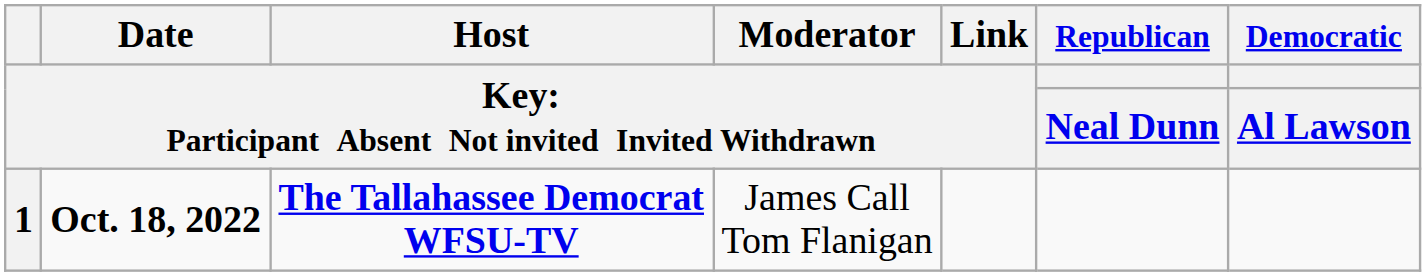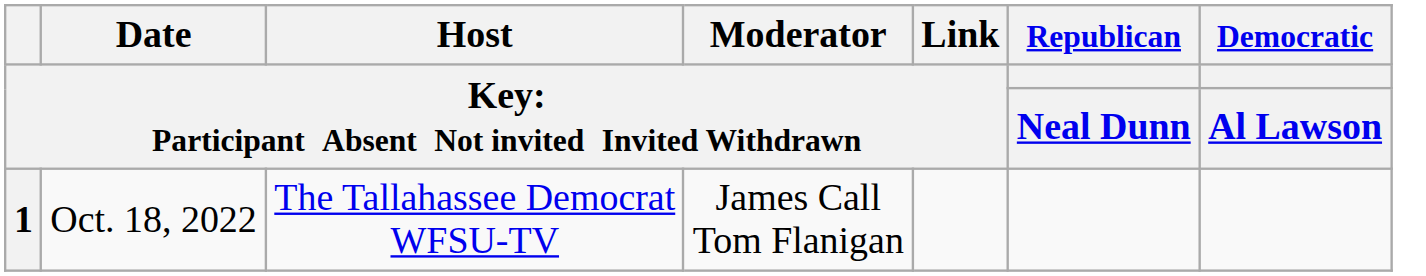(156, 218) bold -> (154, 218) normal
(491, 218) bold -> (475, 218) normal
